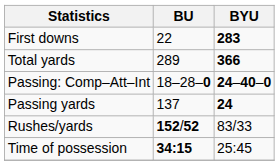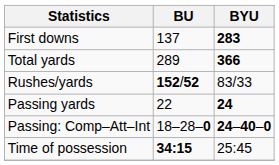(164, 38) 22 -> (168, 38) 137
rows swapped: (50, 126) <-> (79, 82)
(168, 104) 137 -> (164, 104) 22
